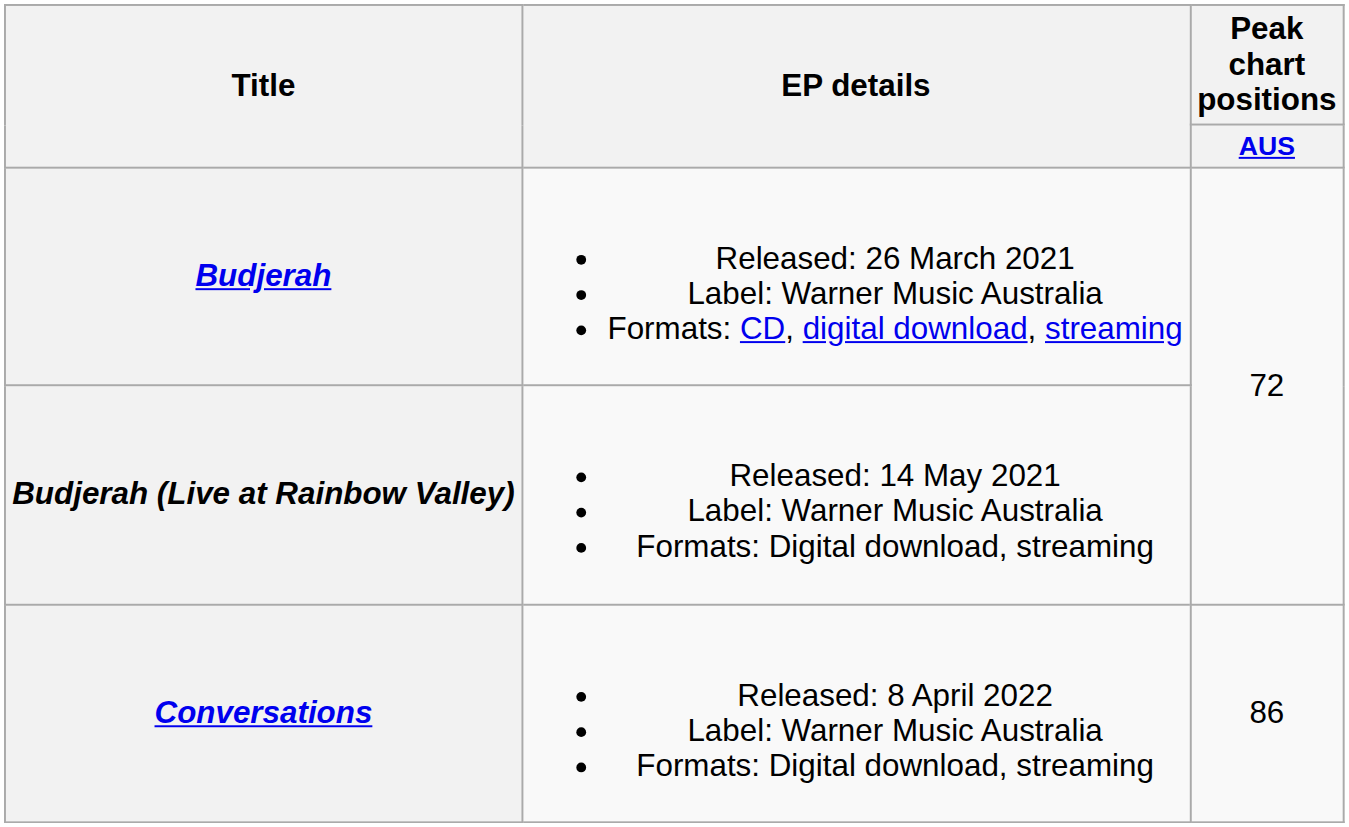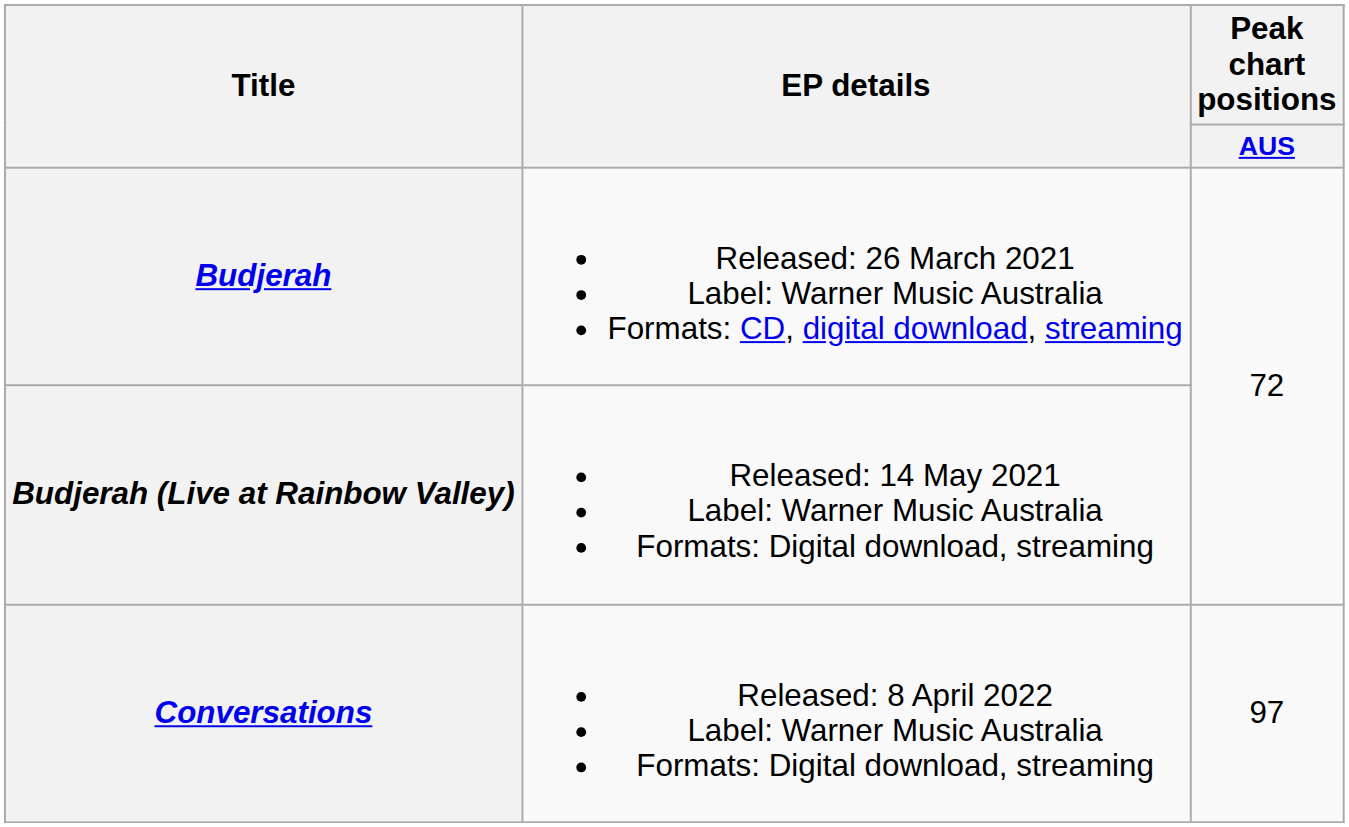(1267, 712) 86 -> (1267, 712) 97
